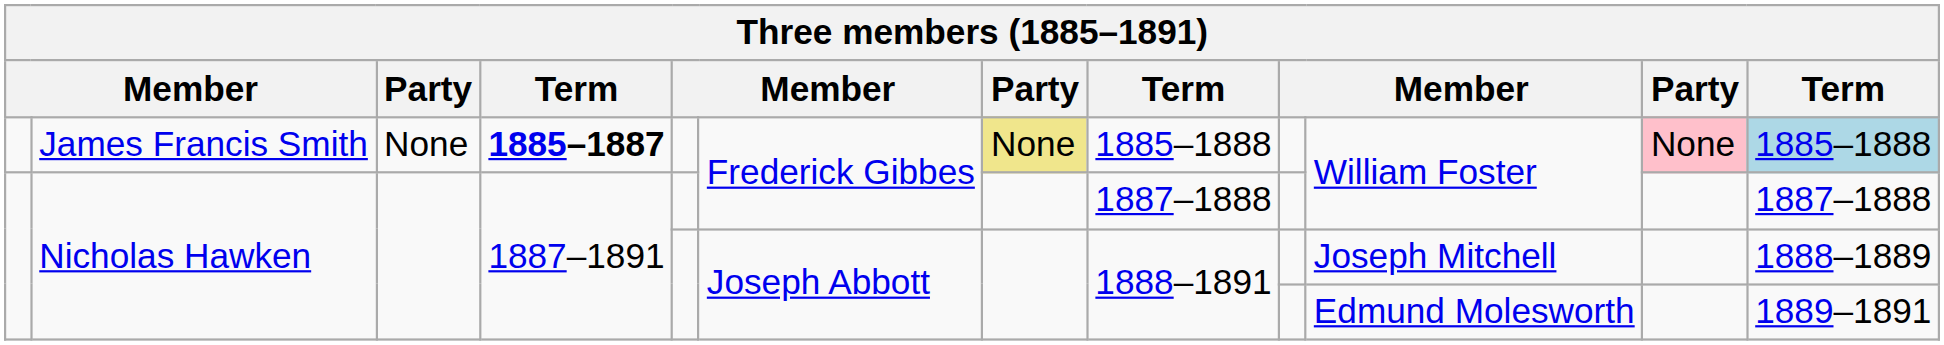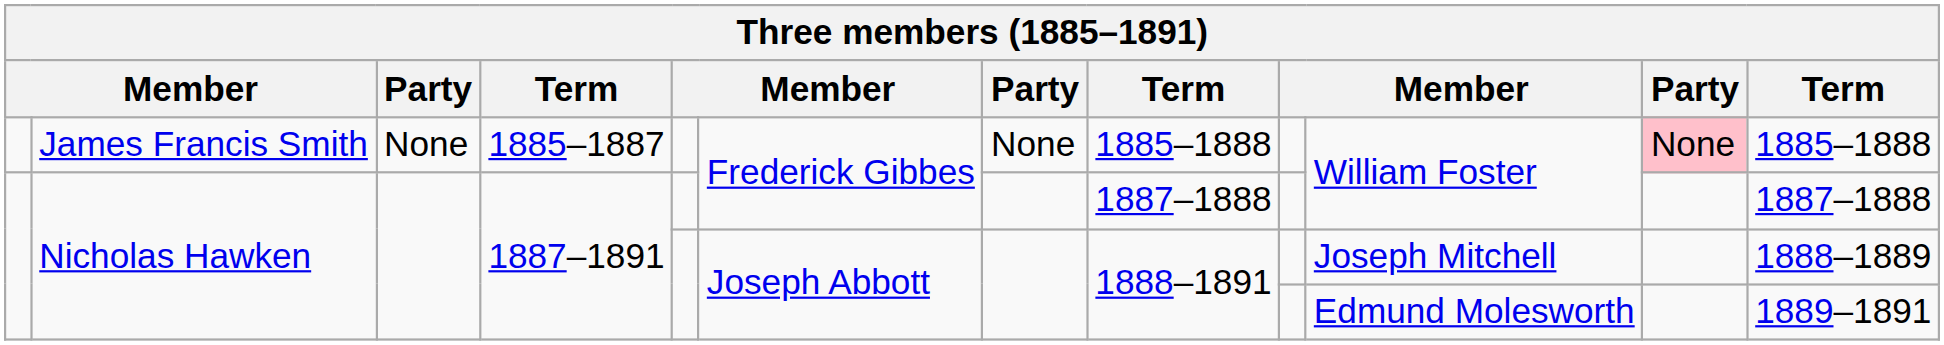(576, 144) bold -> (576, 144) normal
(1033, 144) khaki background -> (1033, 144) no background
(1843, 144) lightblue background -> (1843, 144) no background
